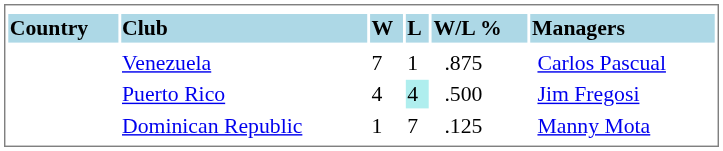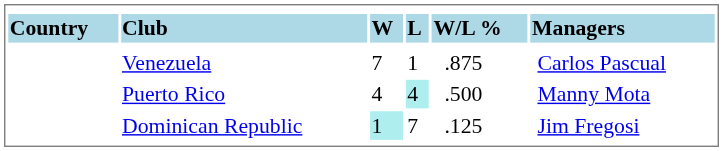(586, 93) Jim Fregosi -> (591, 93) Manny Mota
(377, 125) no background -> (377, 125) paleturquoise background
(591, 125) Manny Mota -> (586, 125) Jim Fregosi
